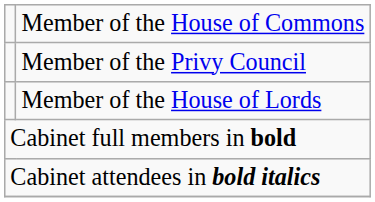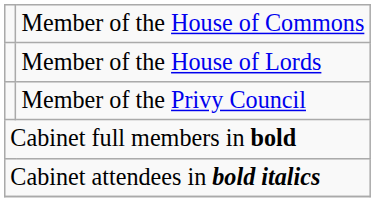rows swapped: (171, 100) <-> (164, 61)
